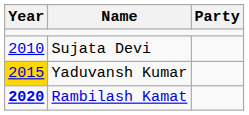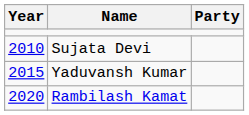(26, 73) gold background -> (26, 73) no background
(26, 98) bold -> (26, 98) normal
